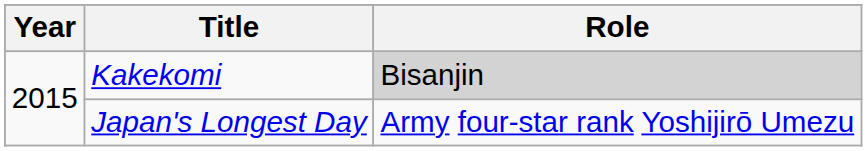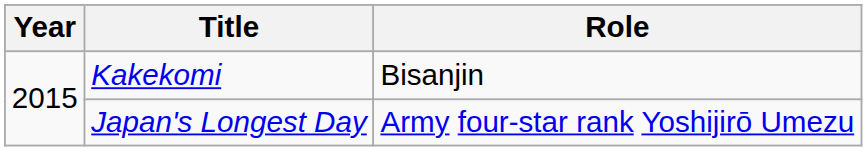(432, 74) lightgrey background -> (432, 74) no background
